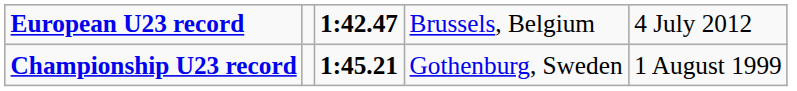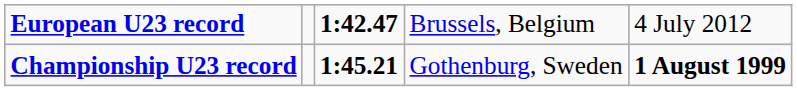(708, 64) normal -> (710, 64) bold
